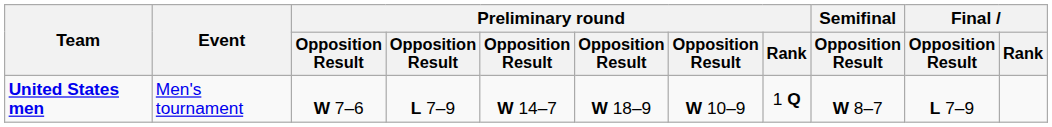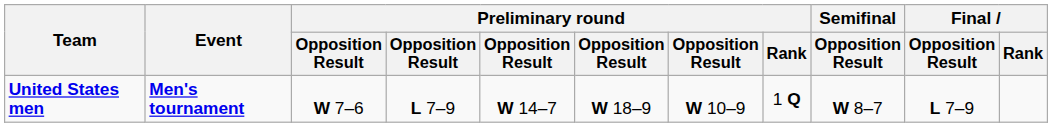(200, 99) normal -> (197, 99) bold
